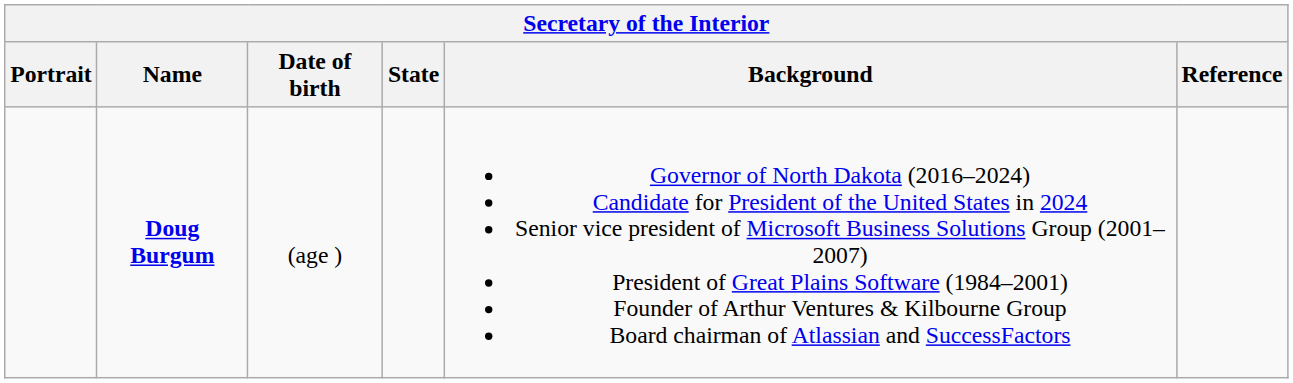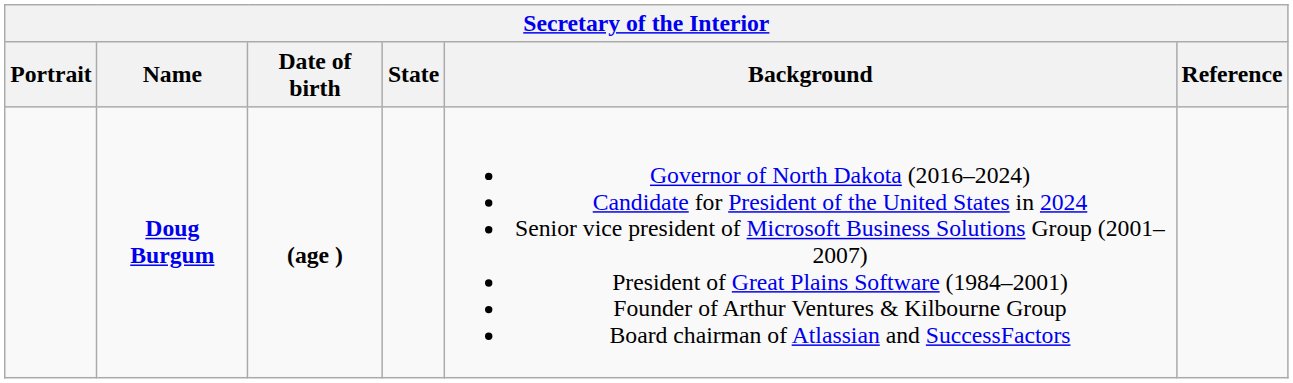(315, 255) normal -> (315, 255) bold
